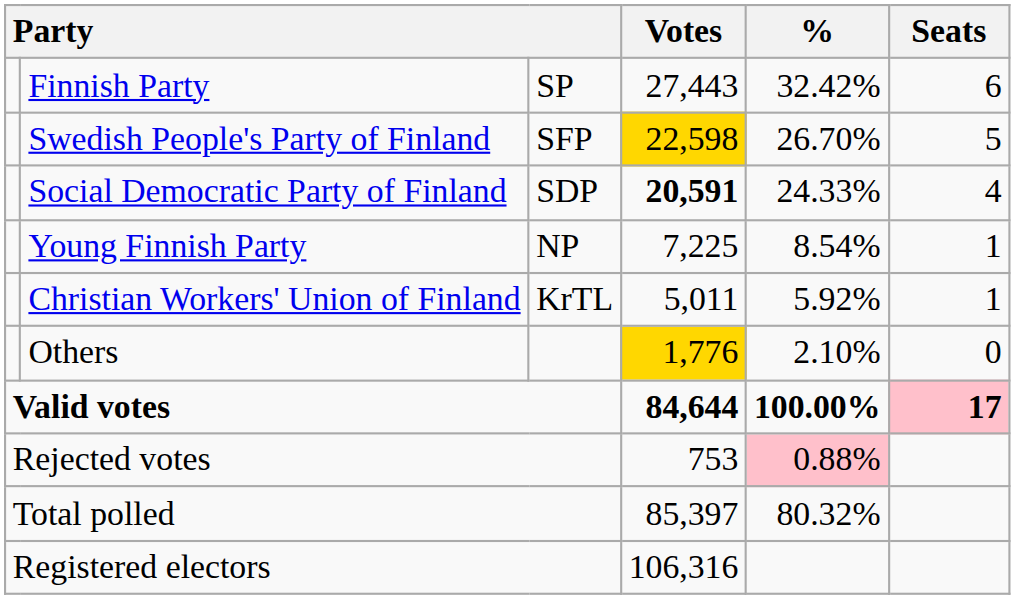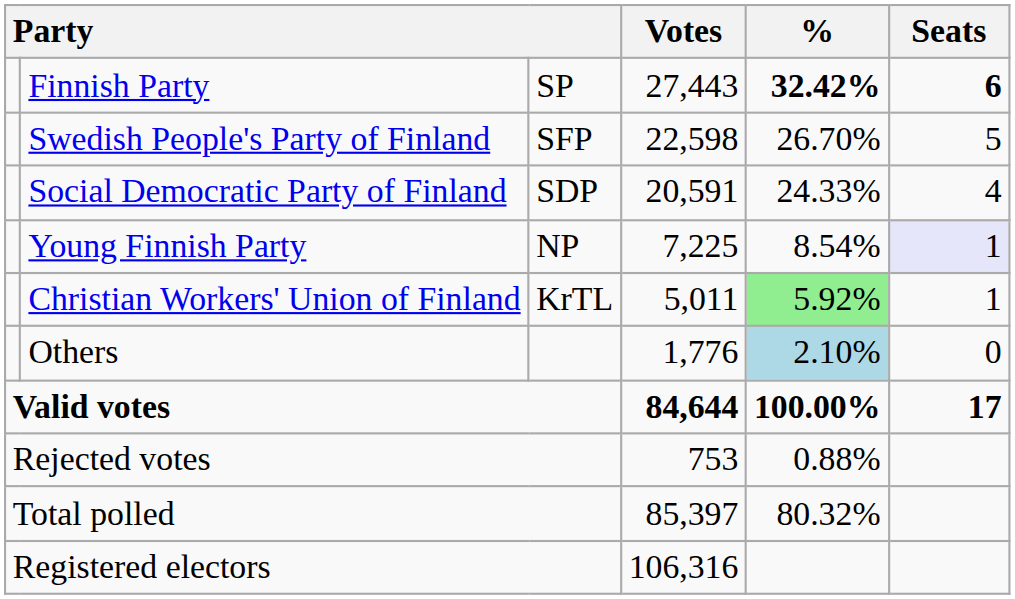(828, 84) normal -> (826, 84) bold
(993, 84) normal -> (993, 84) bold
(692, 138) gold background -> (692, 138) no background
(692, 191) bold -> (692, 191) normal
(993, 245) no background -> (993, 245) lavender background
(837, 298) no background -> (837, 298) lightgreen background
(700, 352) gold background -> (700, 352) no background
(837, 352) no background -> (837, 352) lightblue background
(985, 406) pink background -> (985, 406) no background
(837, 459) pink background -> (837, 459) no background
